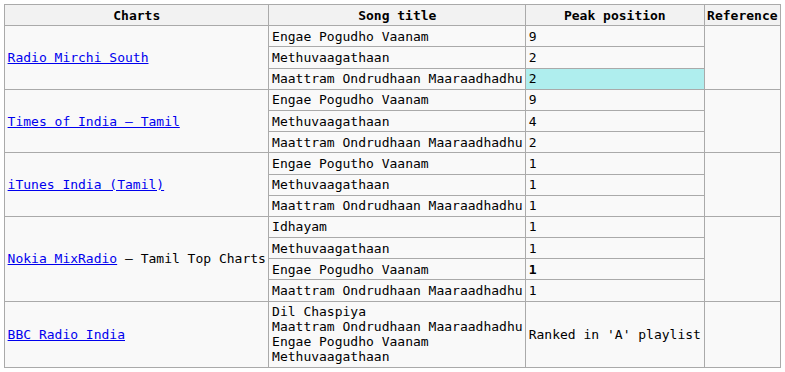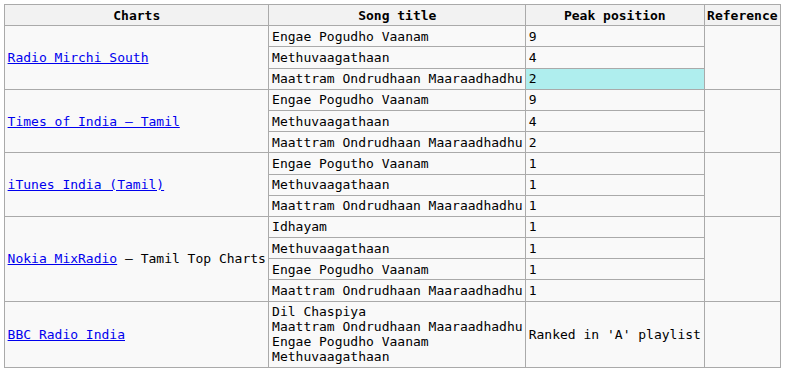(533, 57) 2 -> (533, 57) 4
(533, 269) bold -> (533, 269) normal
